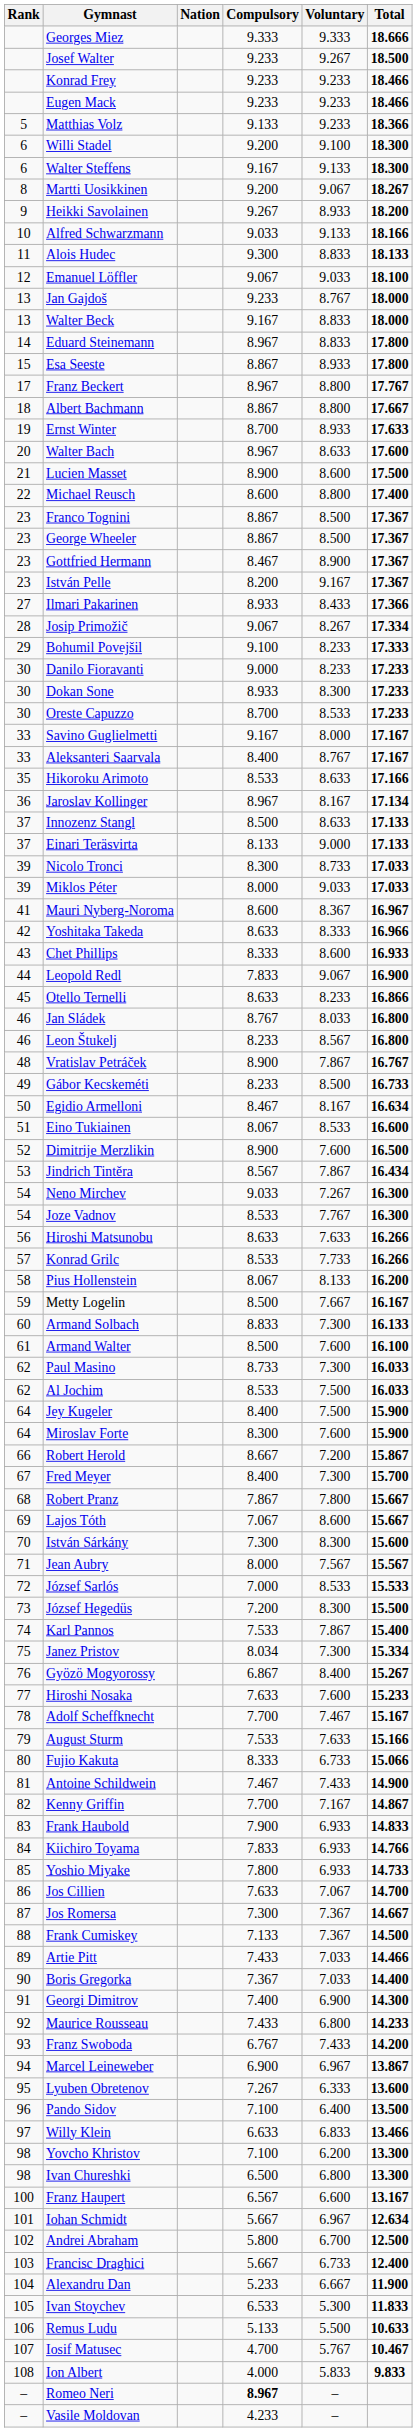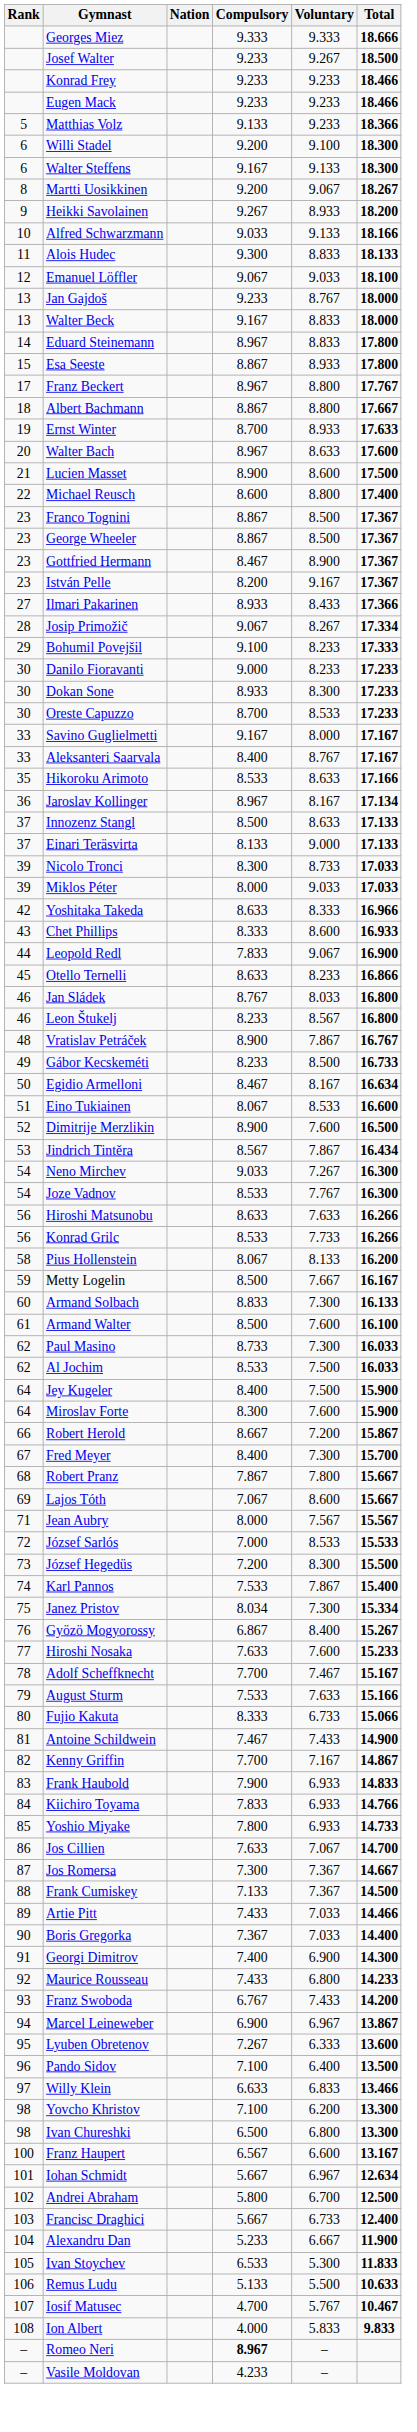- row: (110, 910)
(24, 1259) 57 -> (24, 1237) 56
- row: (87, 1542)
